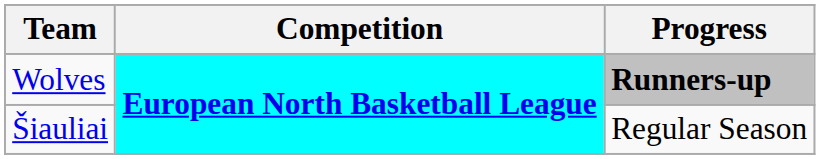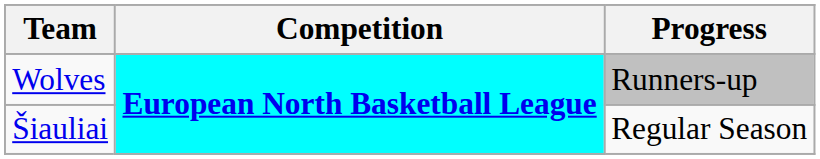(691, 79) bold -> (684, 79) normal
